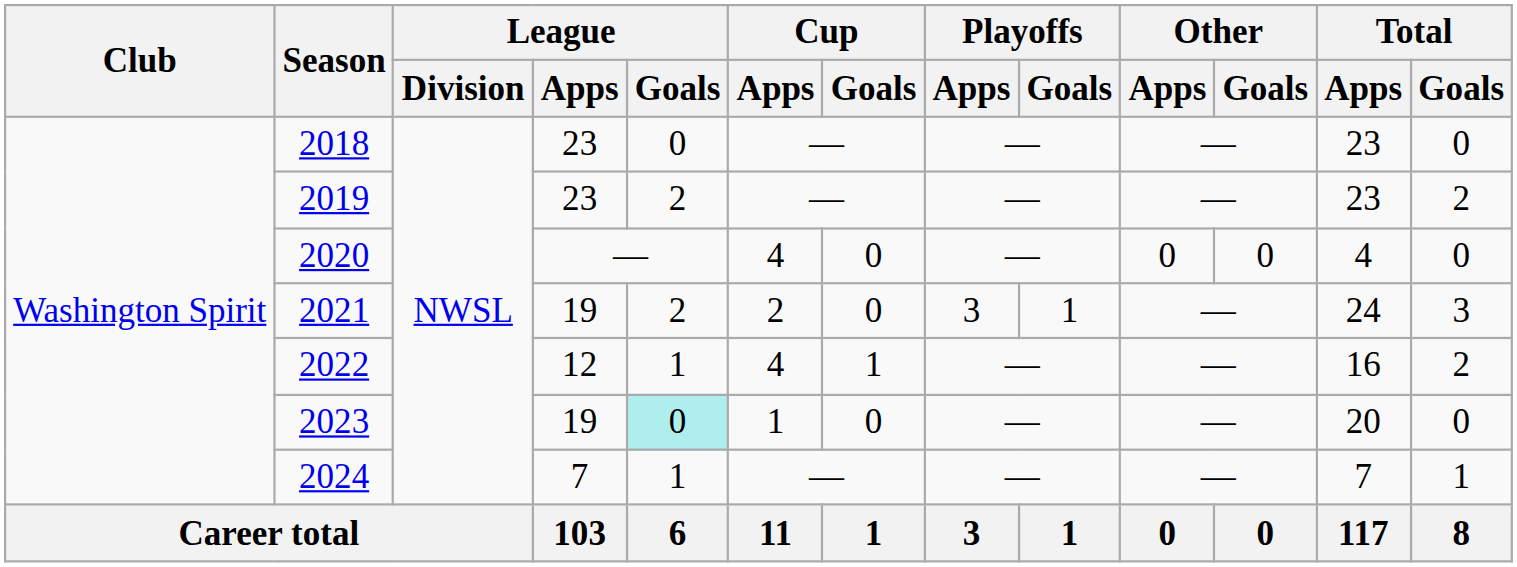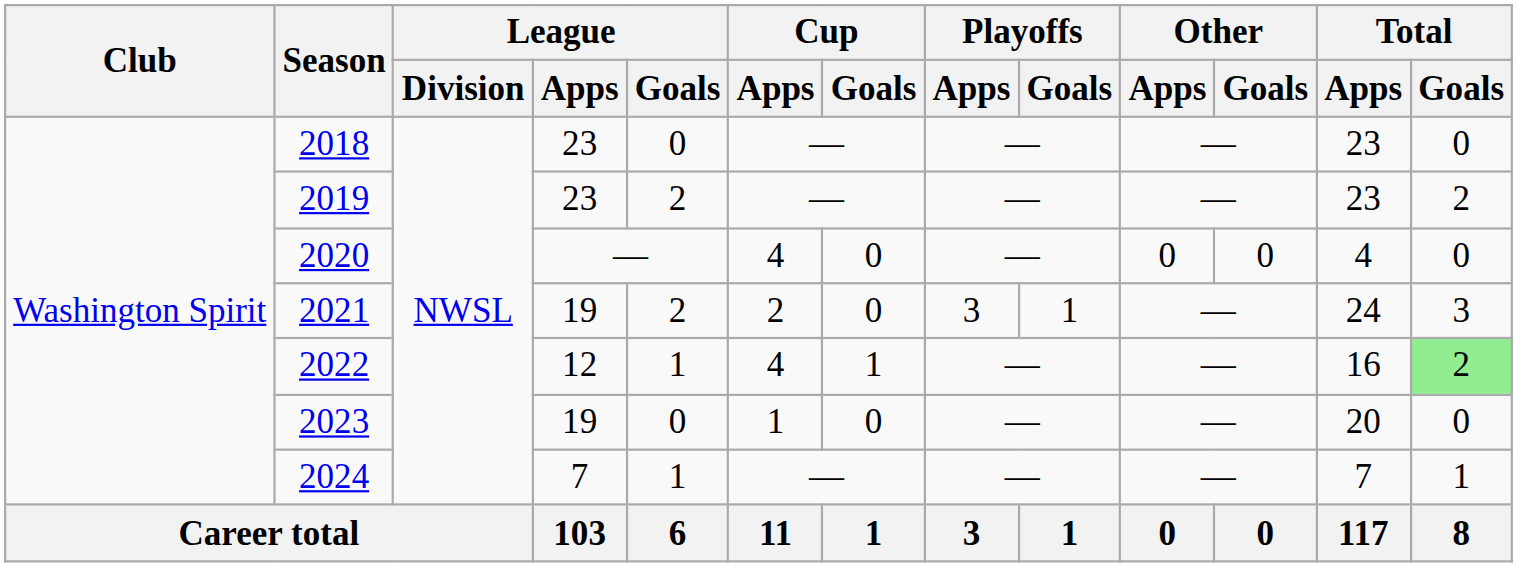(1461, 365) no background -> (1461, 365) lightgreen background
(678, 421) paleturquoise background -> (678, 421) no background
